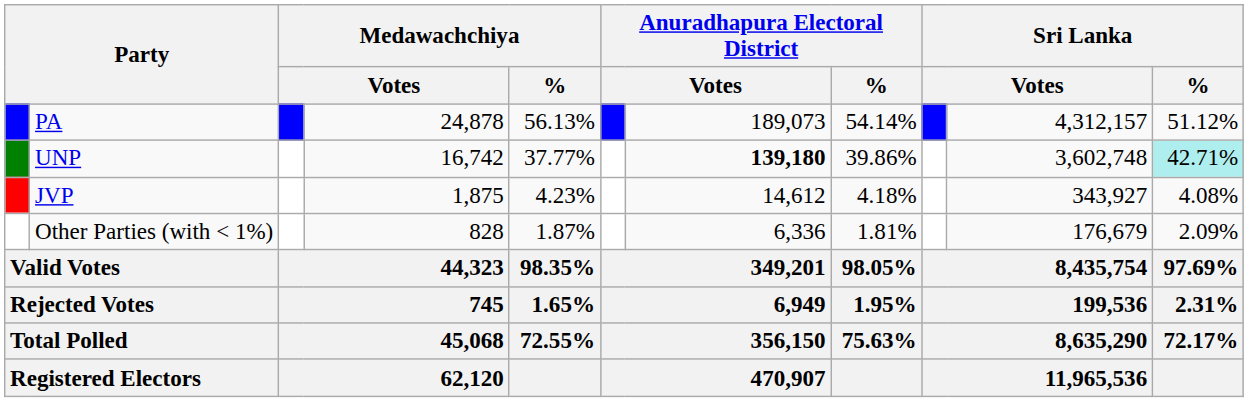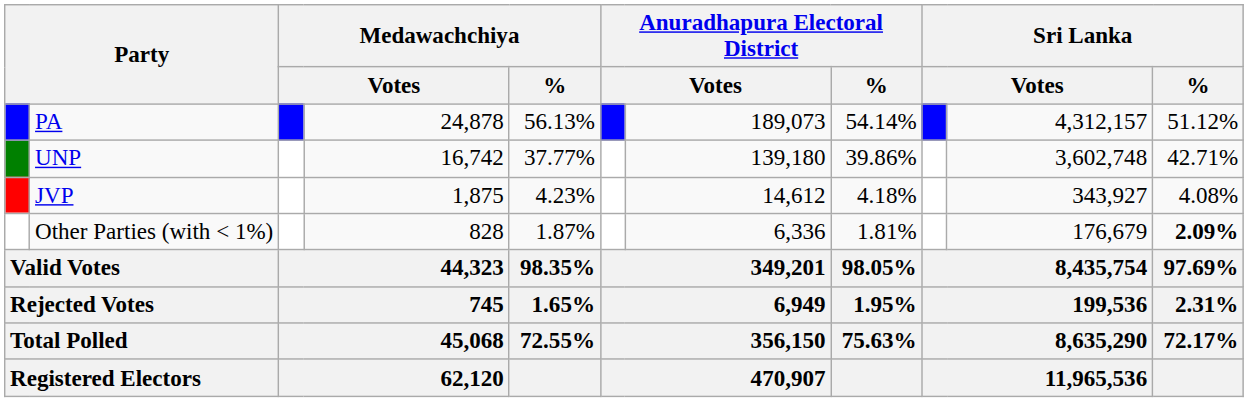(788, 158) bold -> (788, 158) normal
(1203, 158) paleturquoise background -> (1203, 158) no background
(1209, 231) normal -> (1207, 231) bold
